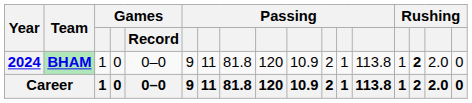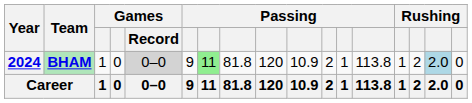(154, 62) no background -> (154, 62) lightgrey background
(209, 62) no background -> (209, 62) lightgreen background
(417, 62) bold -> (417, 62) normal
(438, 62) no background -> (438, 62) lightblue background
